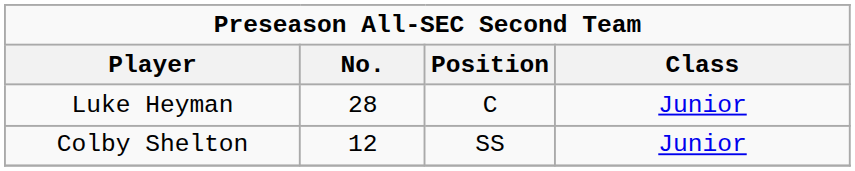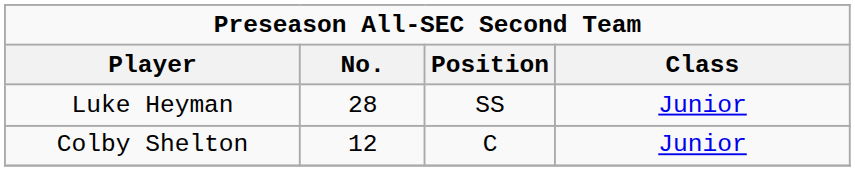(490, 105) C -> (490, 105) SS
(490, 145) SS -> (490, 145) C
